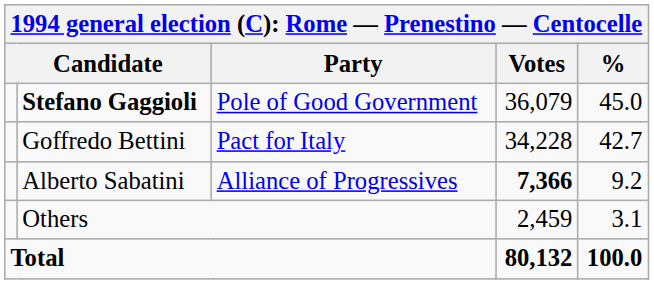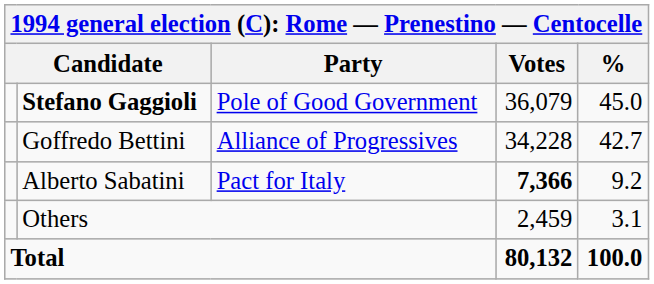(281, 141) Pact for Italy -> (337, 141) Alliance of Progressives
(337, 180) Alliance of Progressives -> (281, 180) Pact for Italy
